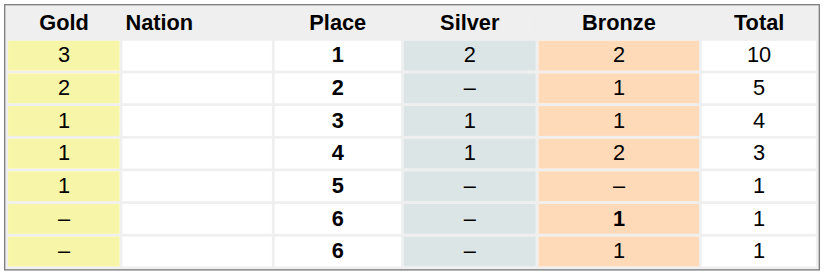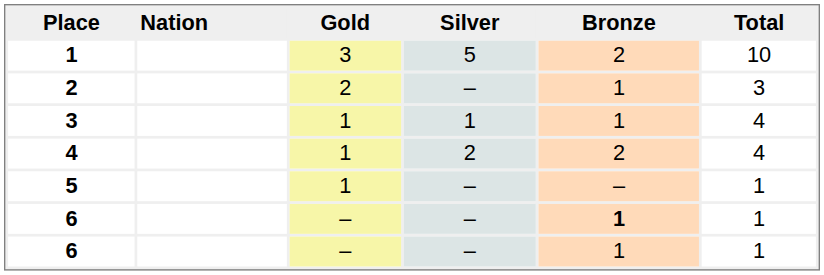columns swapped: (338, 22) <-> (64, 22)
(470, 55) 2 -> (470, 55) 5
(759, 88) 5 -> (759, 88) 3
(470, 153) 1 -> (470, 153) 2
(759, 153) 3 -> (759, 153) 4
